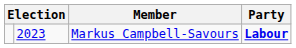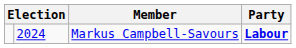(31, 34) 2023 -> (31, 34) 2024
